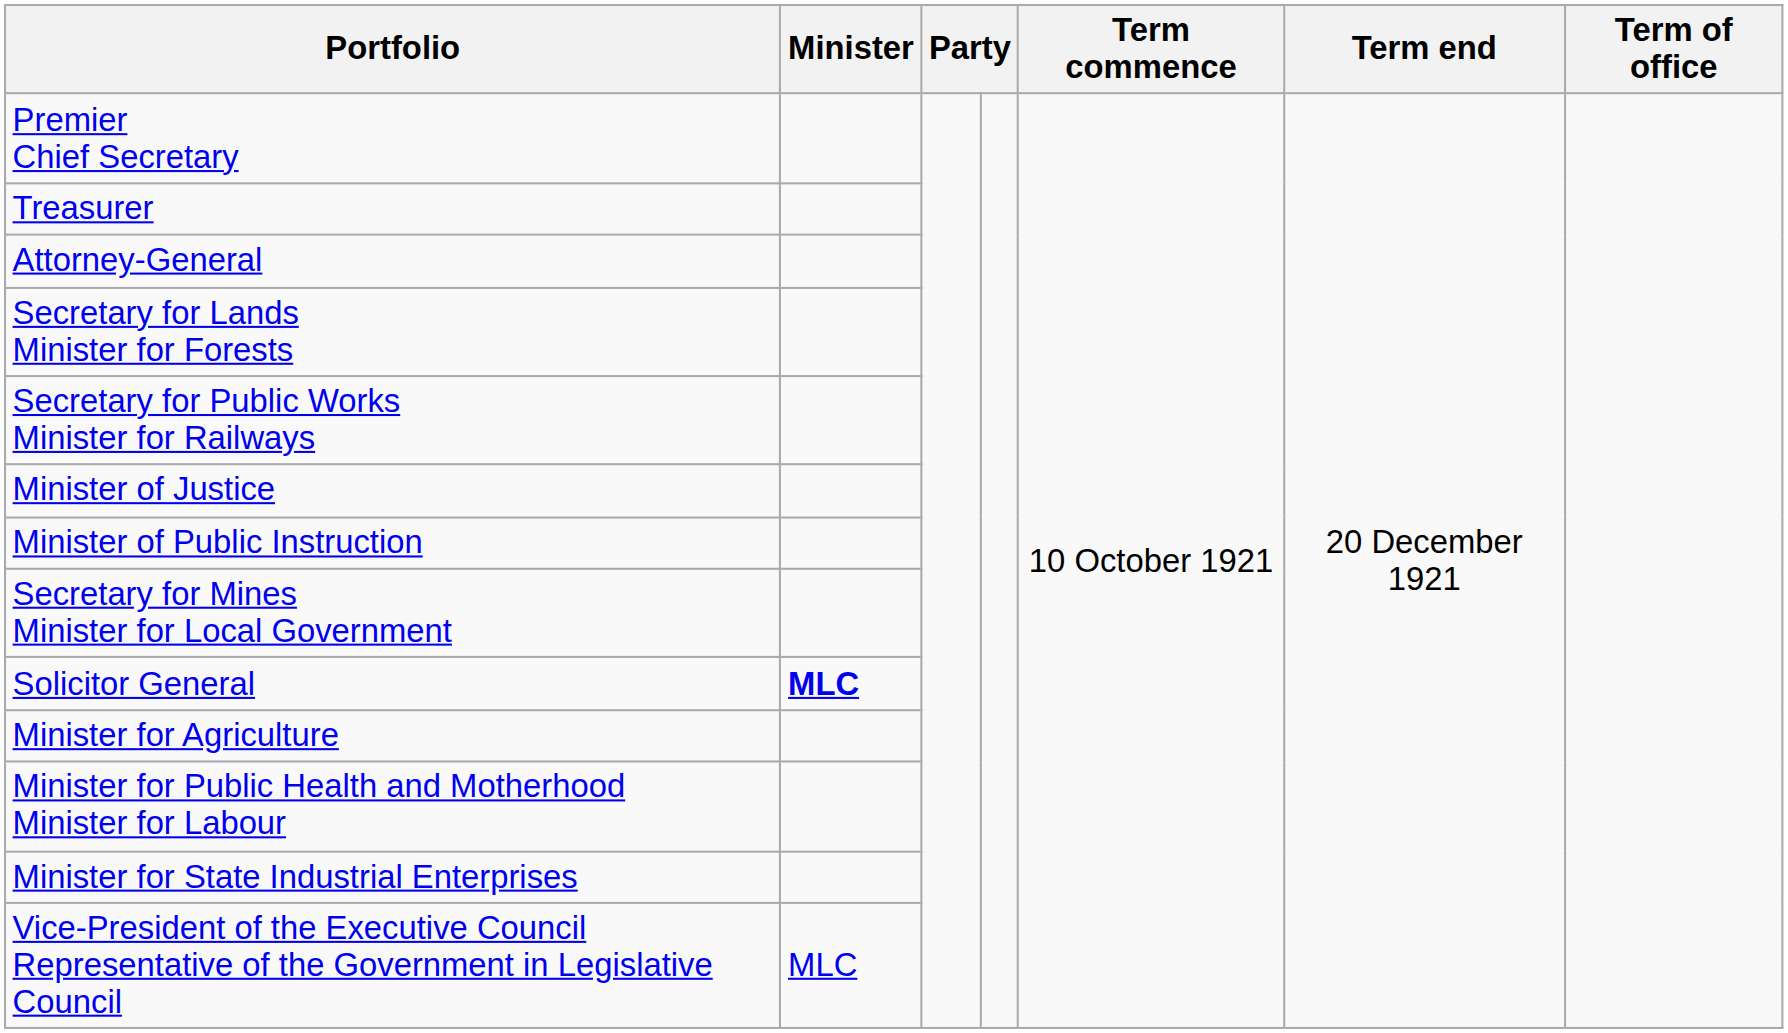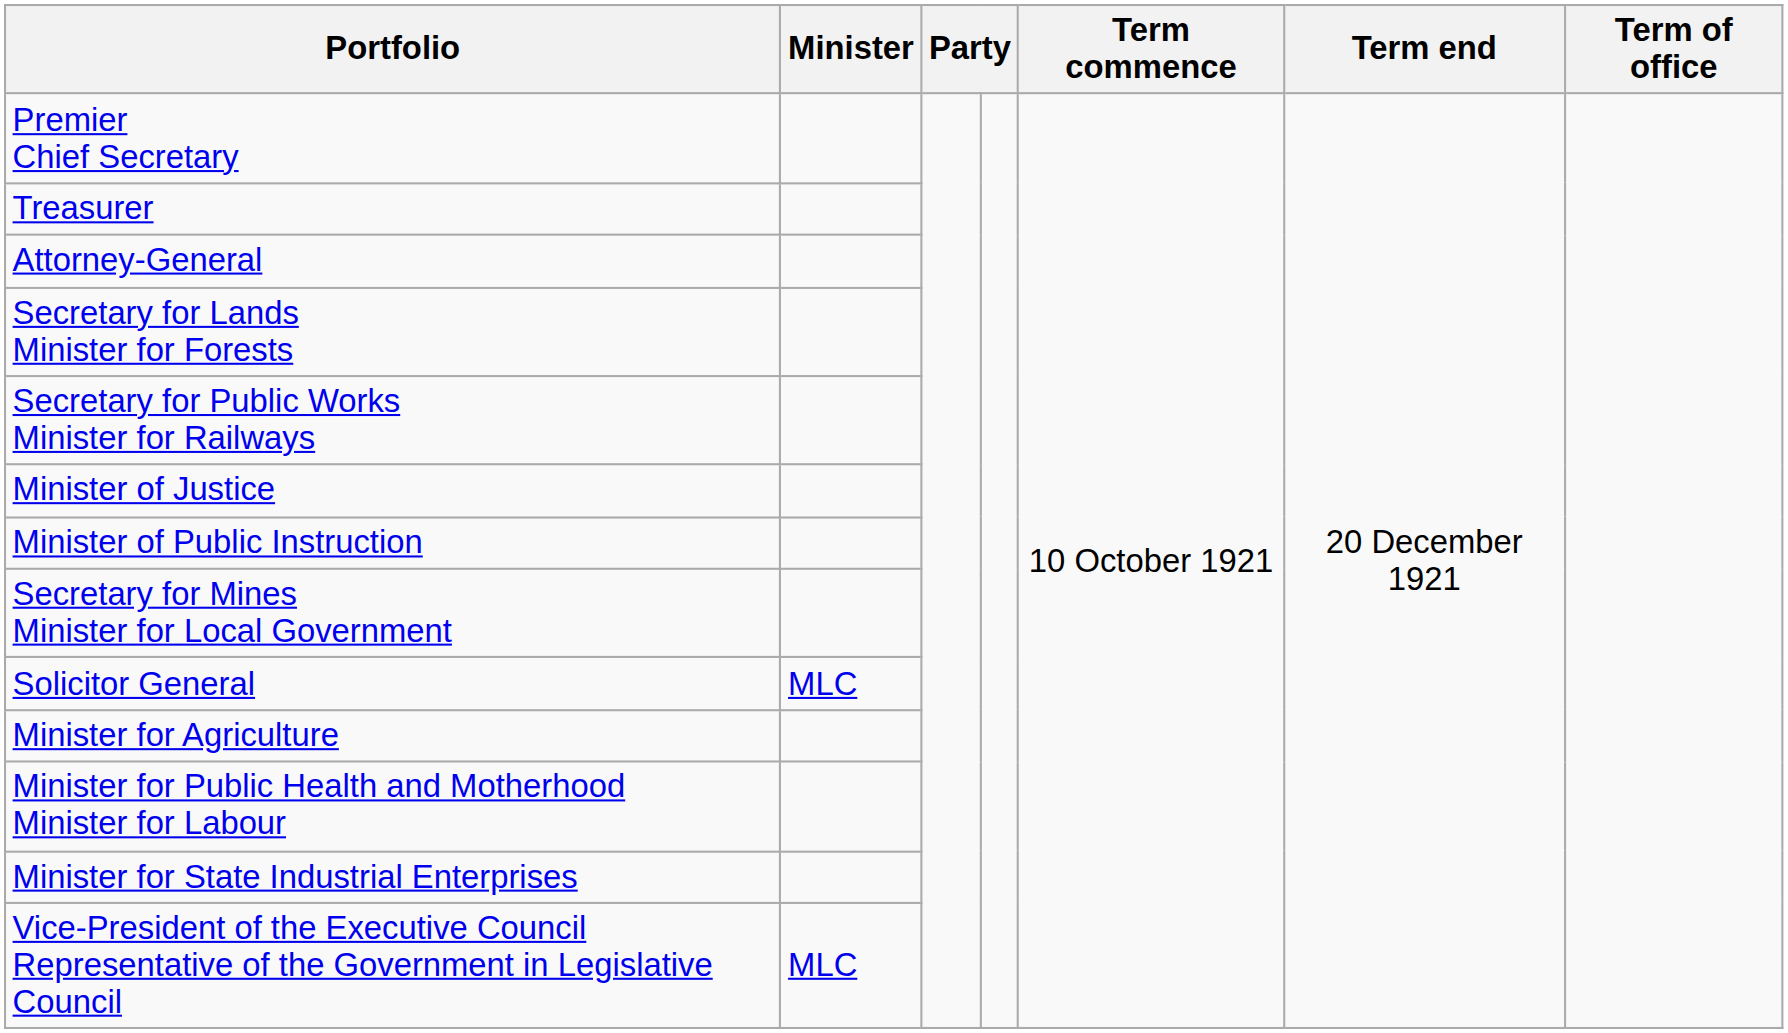(824, 683) bold -> (823, 683) normal
